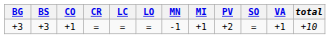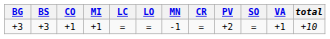columns swapped: (96, 12) <-> (201, 12)
